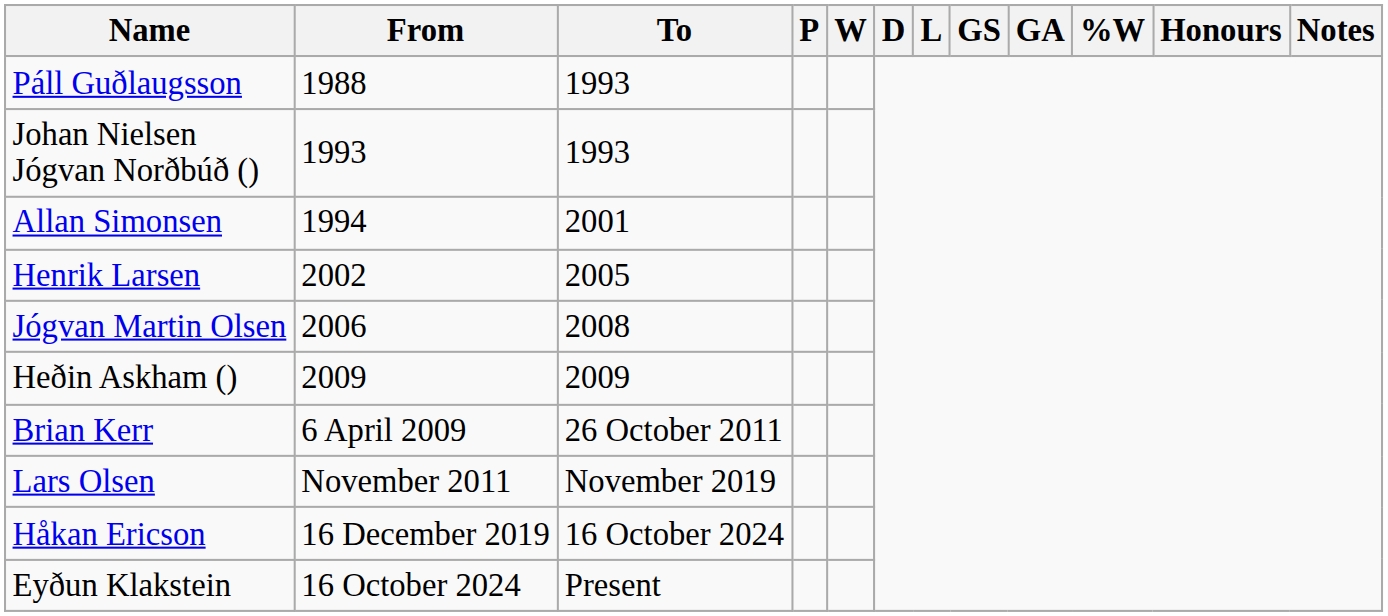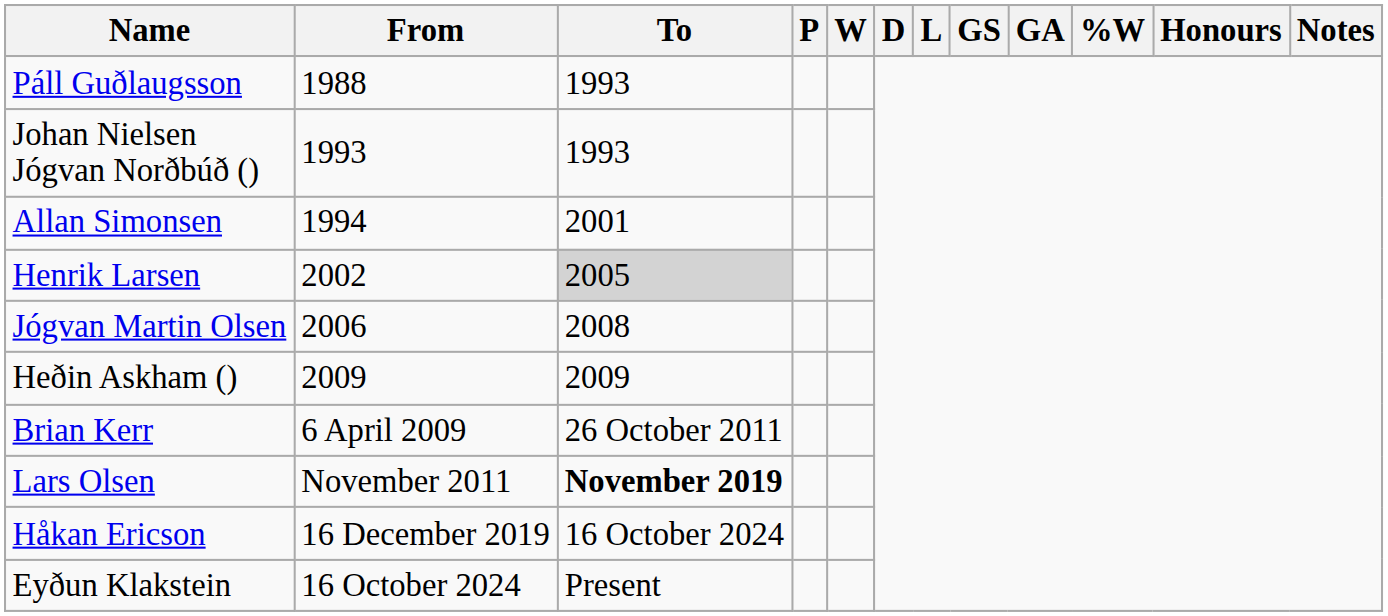(597, 274) no background -> (597, 274) lightgrey background
(670, 481) normal -> (674, 481) bold
